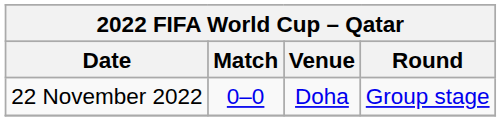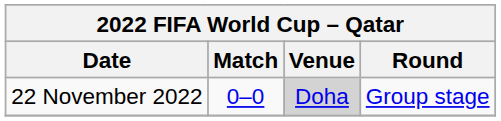(322, 97) no background -> (322, 97) lightgrey background
